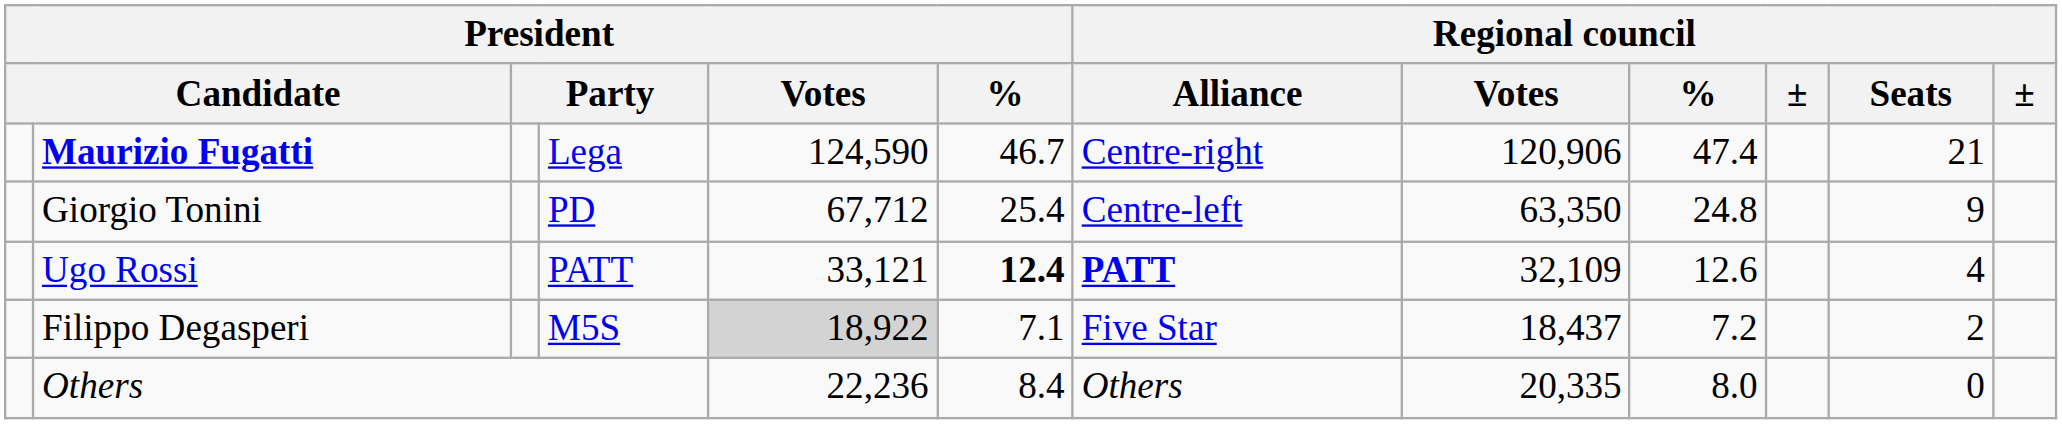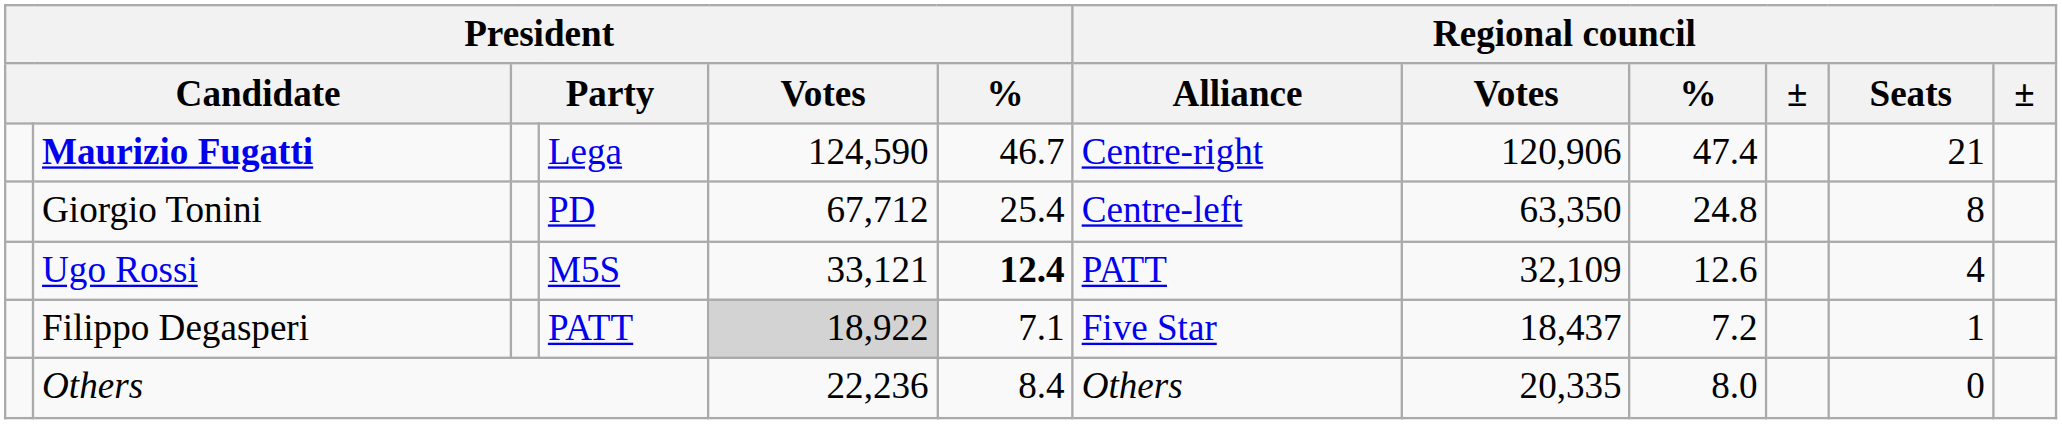(1975, 210) 9 -> (1975, 210) 8
(591, 269) PATT -> (584, 269) M5S
(1128, 269) bold -> (1124, 269) normal
(584, 328) M5S -> (591, 328) PATT
(1975, 328) 2 -> (1975, 328) 1
